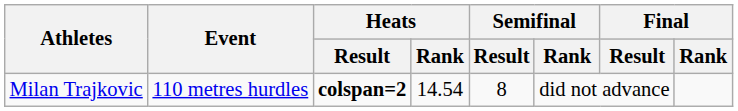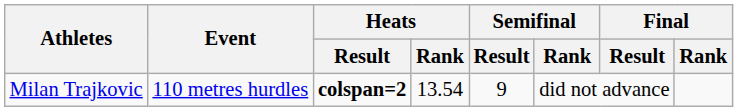(440, 89) 14.54 -> (440, 89) 13.54
(502, 89) 8 -> (502, 89) 9
